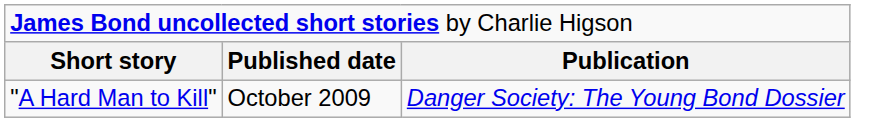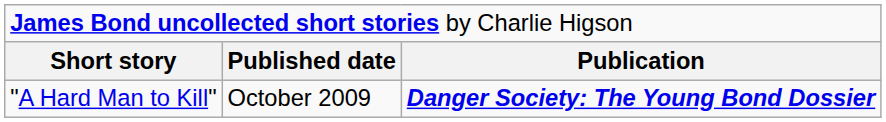(626, 98) normal -> (641, 98) bold
